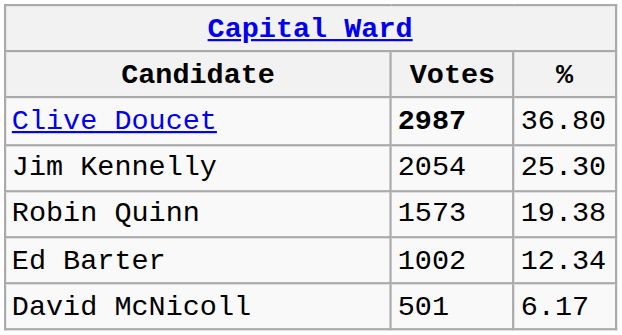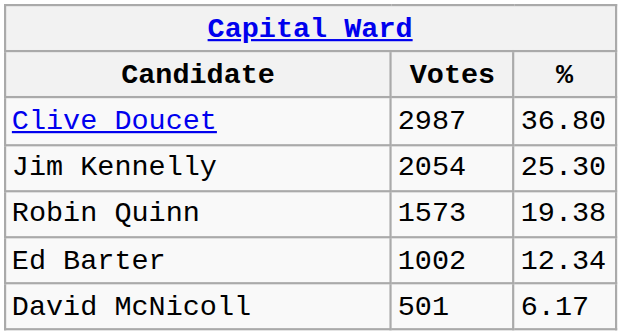(432, 121) bold -> (432, 121) normal
